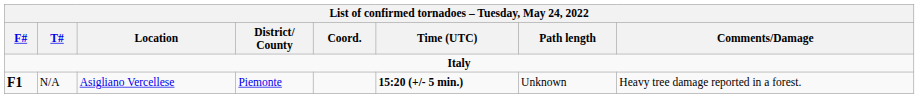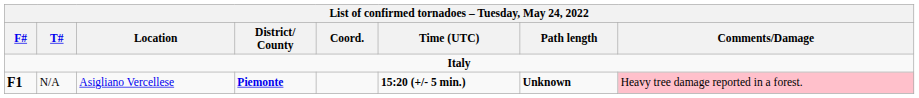(260, 82) normal -> (260, 82) bold
(544, 82) normal -> (547, 82) bold
(710, 82) no background -> (712, 82) pink background
